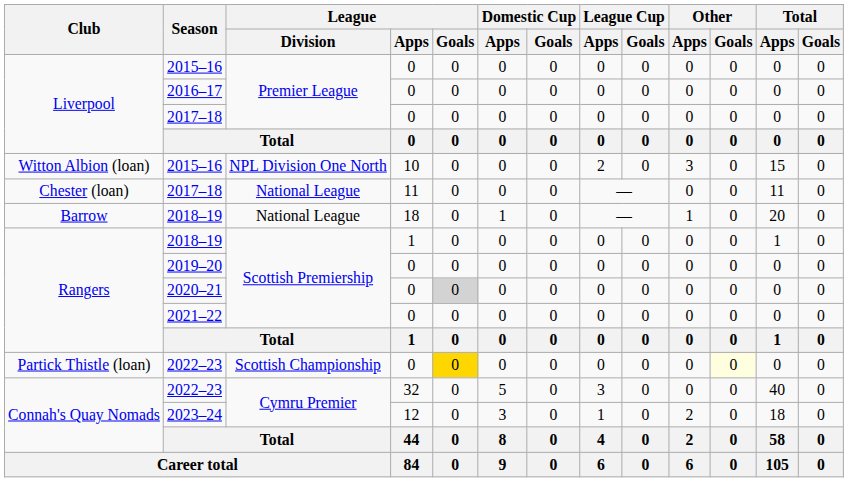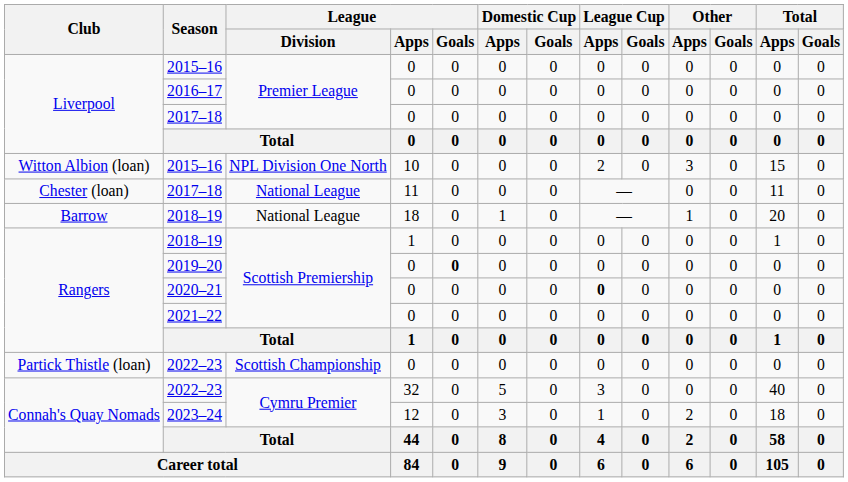(455, 265) normal -> (455, 265) bold
(455, 290) lightgrey background -> (455, 290) no background
(601, 290) normal -> (601, 290) bold
(455, 365) gold background -> (455, 365) no background
(733, 365) lightyellow background -> (733, 365) no background
